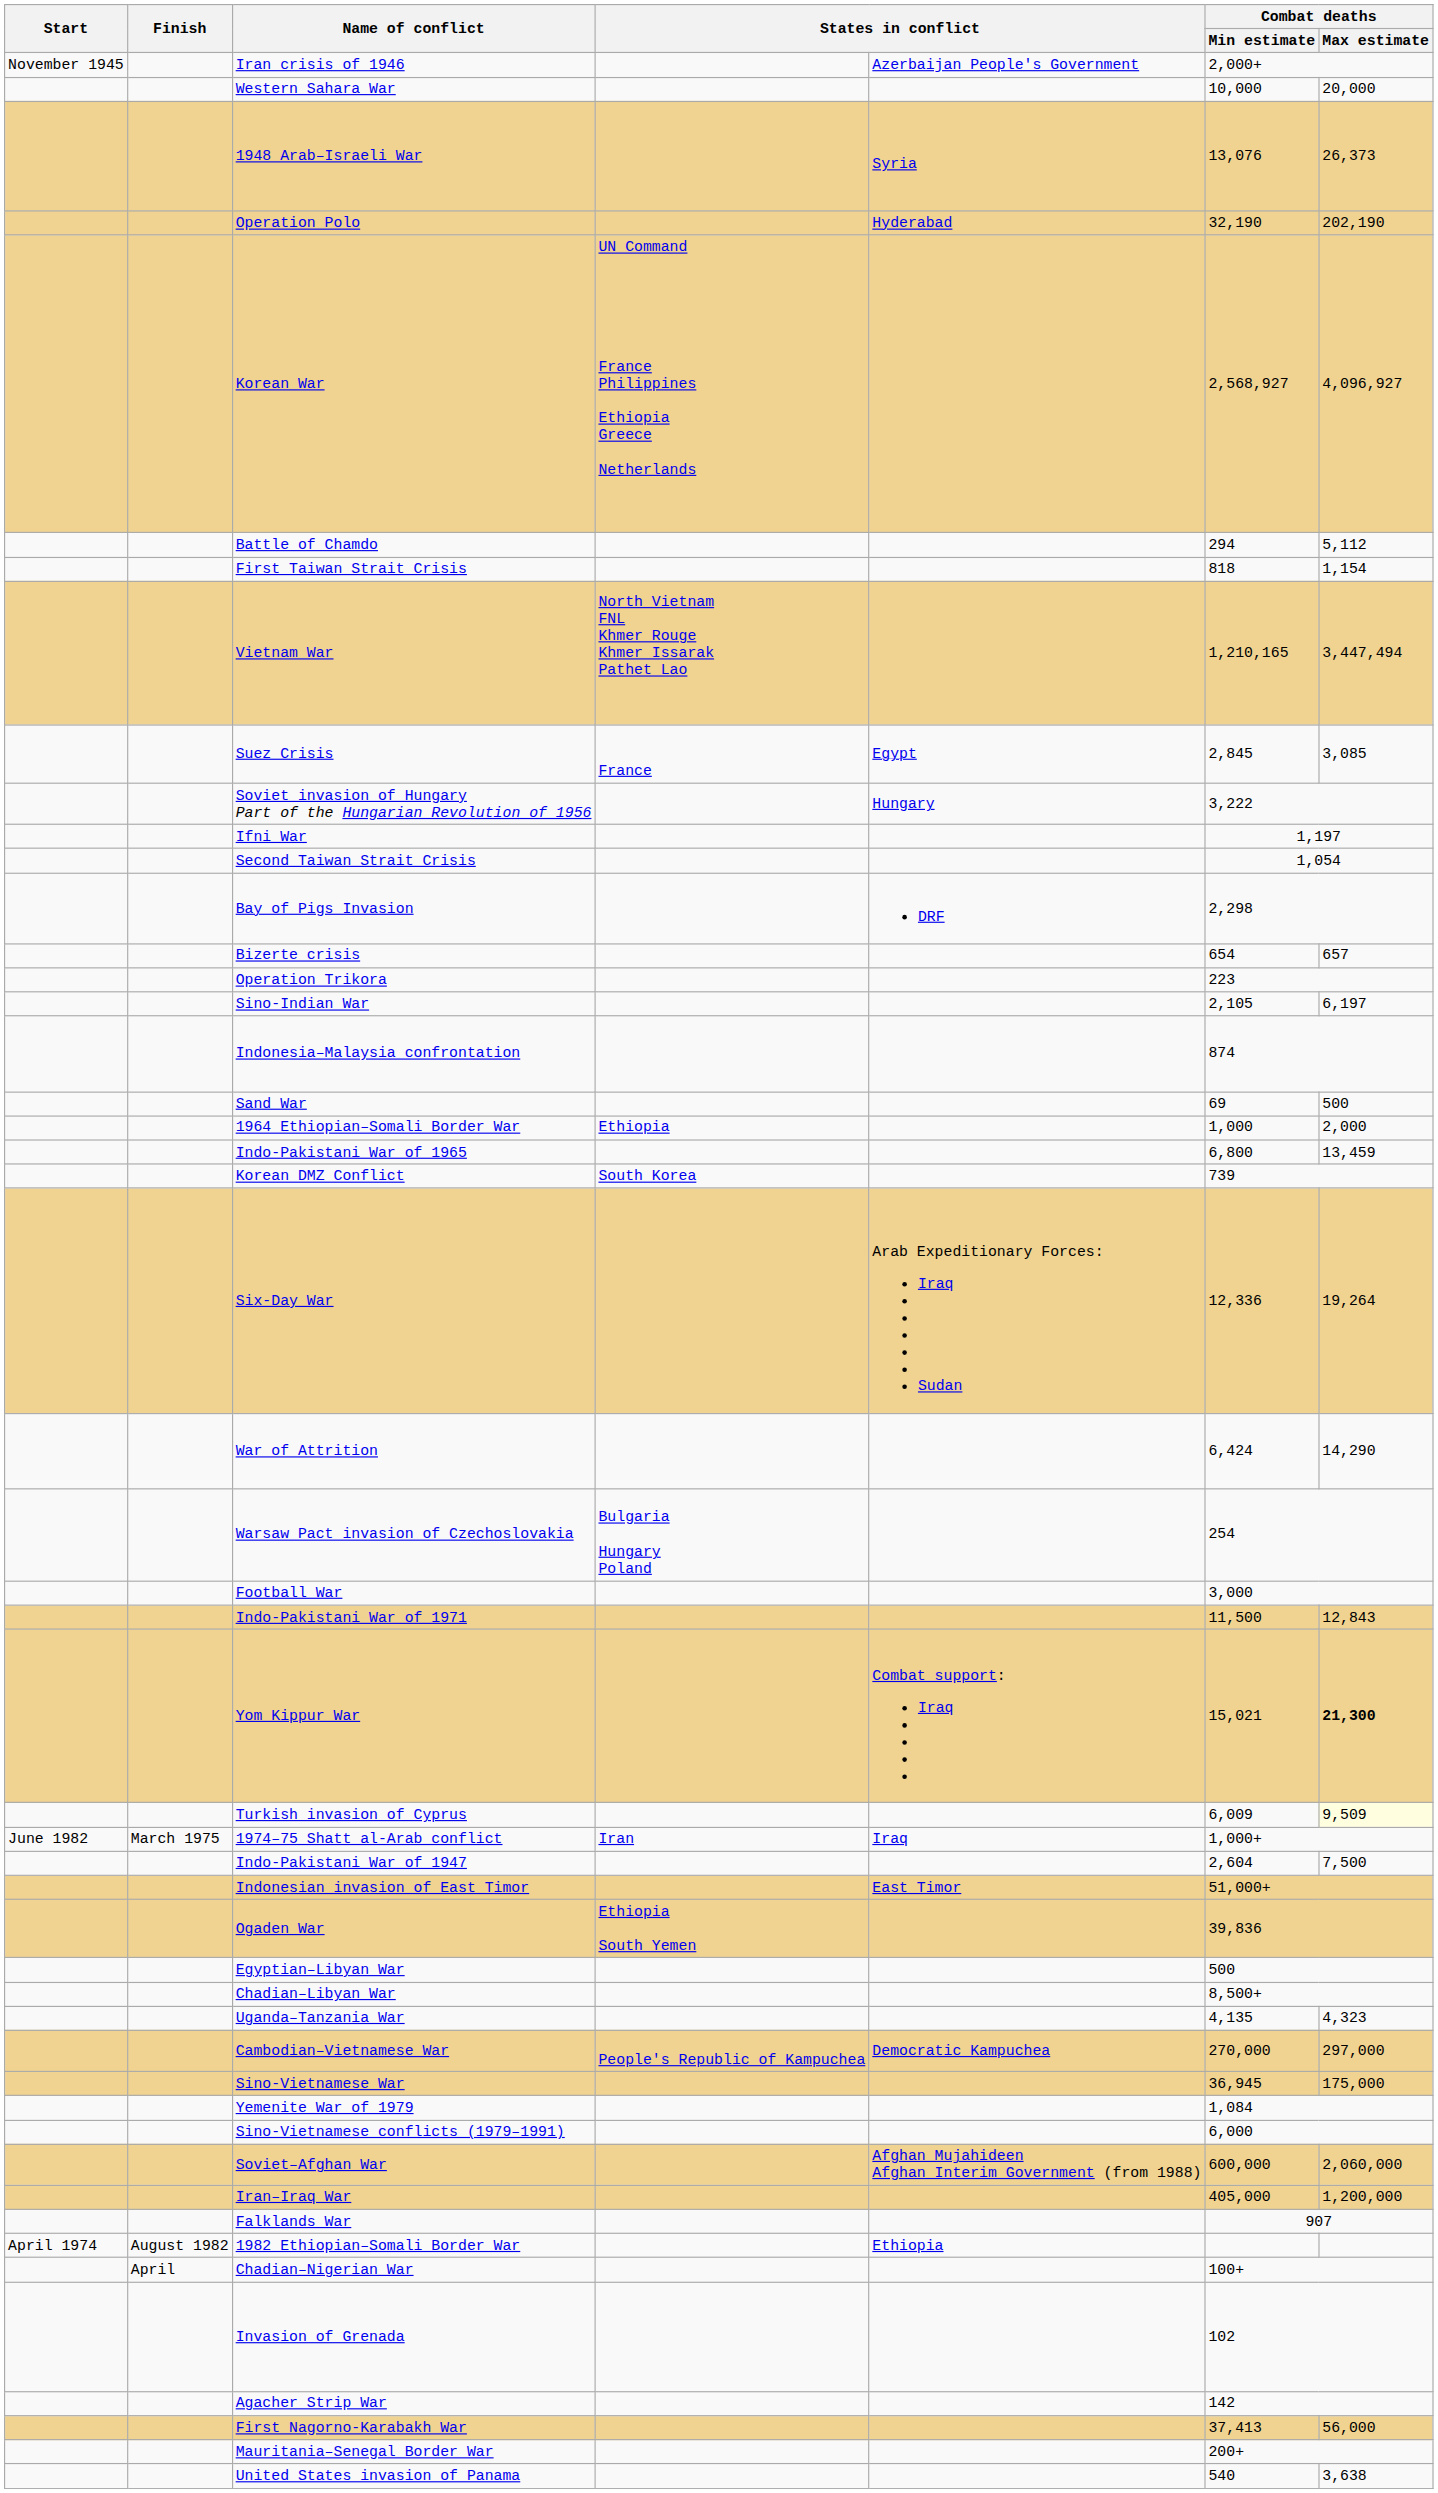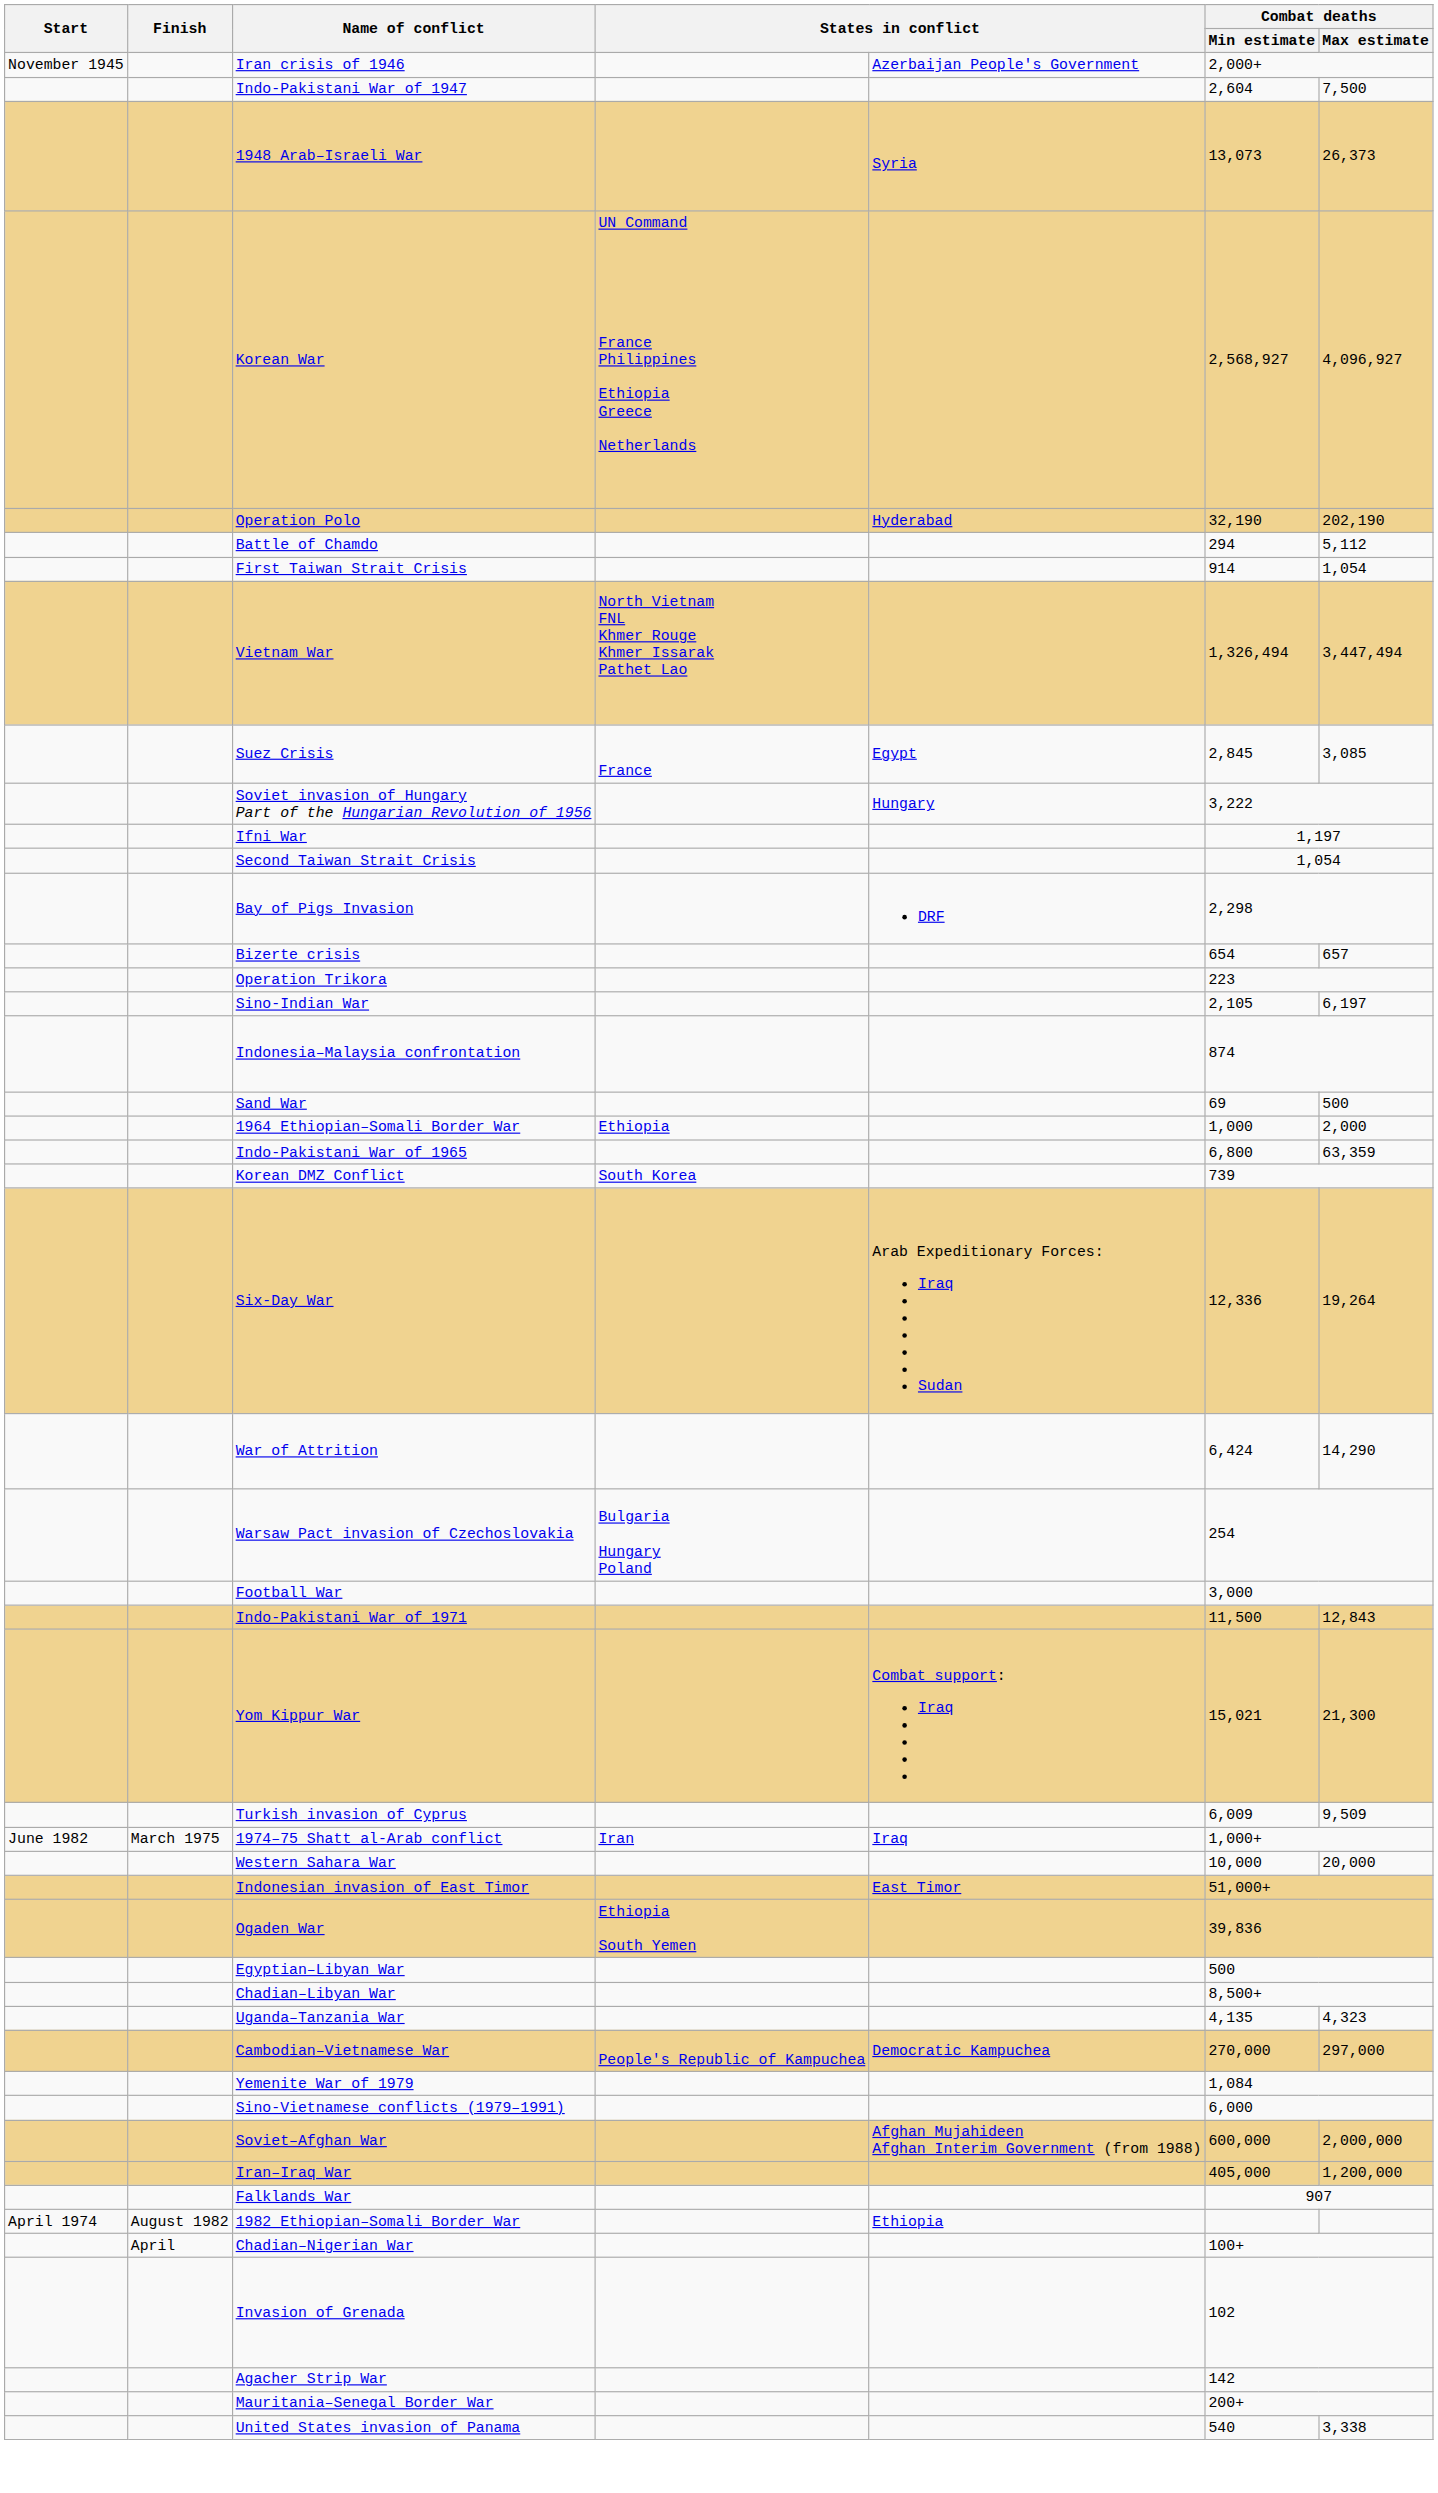rows swapped: (351, 1863) <-> (316, 89)
(1235, 156) 13,076 -> (1235, 156) 13,073
rows swapped: (298, 223) <-> (280, 384)
(1222, 569) 818 -> (1222, 569) 914
(1345, 569) 1,154 -> (1345, 569) 1,054
(1249, 653) 1,210,165 -> (1249, 653) 1,326,494
(1349, 1152) 13,459 -> (1349, 1152) 63,359
(1349, 1716) bold -> (1349, 1716) normal
(1345, 1815) lightyellow background -> (1345, 1815) no background
- row: (320, 2084)
(1362, 2165) 2,060,000 -> (1362, 2140) 2,000,000
- row: (351, 2428)
(1345, 2476) 3,638 -> (1345, 2428) 3,338
